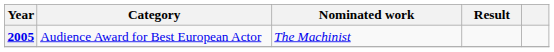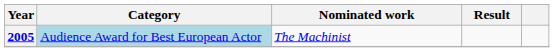(151, 36) no background -> (151, 36) lightblue background
